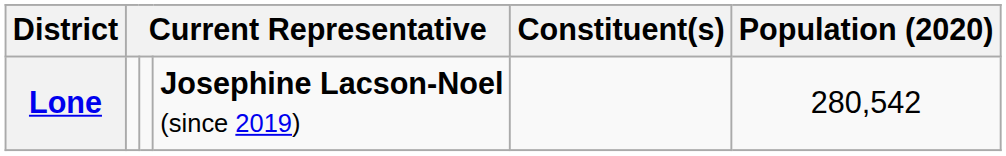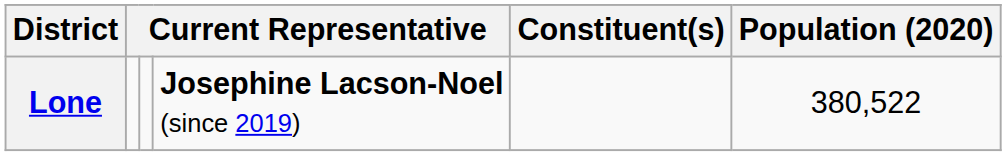(866, 102) 280,542 -> (866, 102) 380,522
